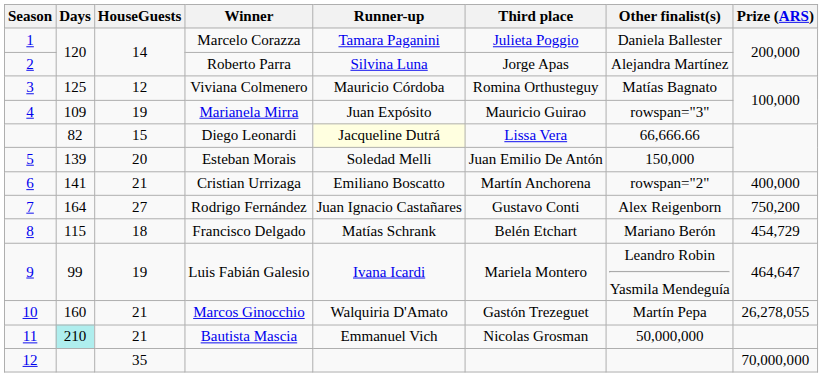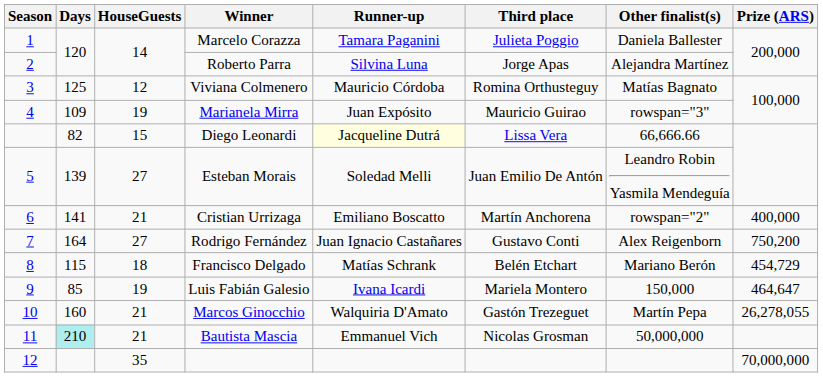(140, 159) 20 -> (140, 176) 27
(670, 159) 150,000 -> (670, 176) Leandro Robin Yasmila Mendeguía
(75, 271) 99 -> (75, 288) 85
(670, 271) Leandro Robin Yasmila Mendeguía -> (670, 288) 150,000
